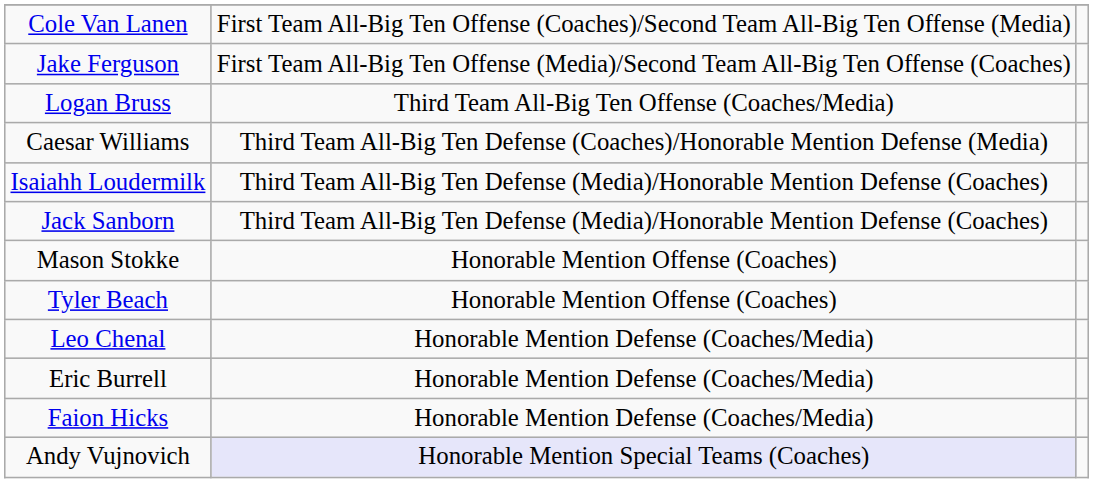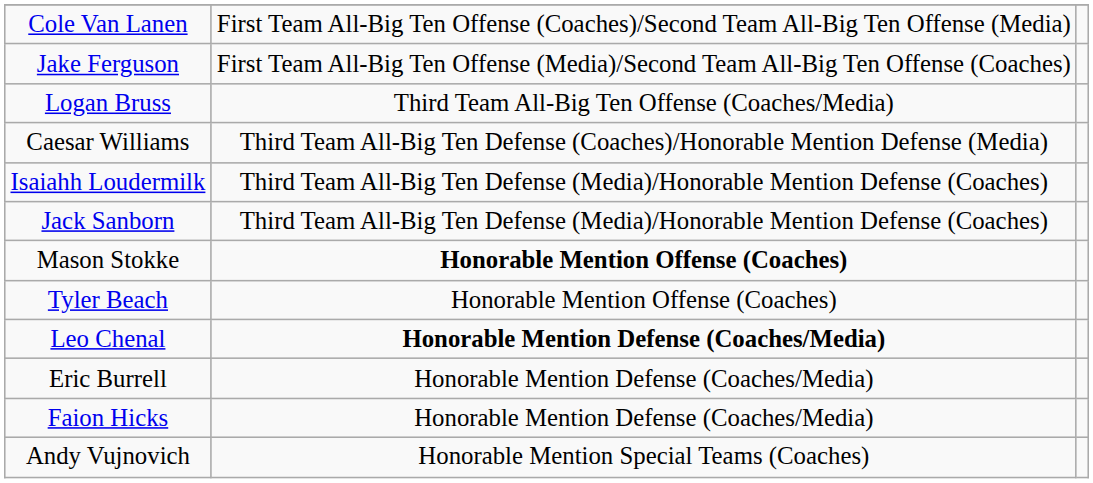(644, 260) normal -> (644, 260) bold
(644, 338) normal -> (644, 338) bold
(644, 456) lavender background -> (644, 456) no background
